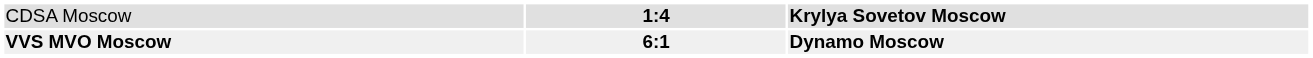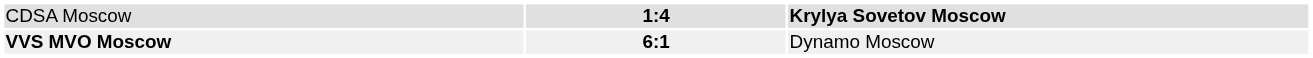(867, 42) bold -> (862, 42) normal
